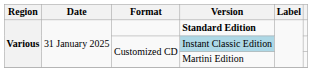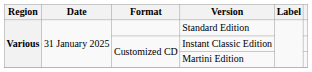(219, 28) bold -> (216, 28) normal
(227, 43) lightblue background -> (227, 43) no background
